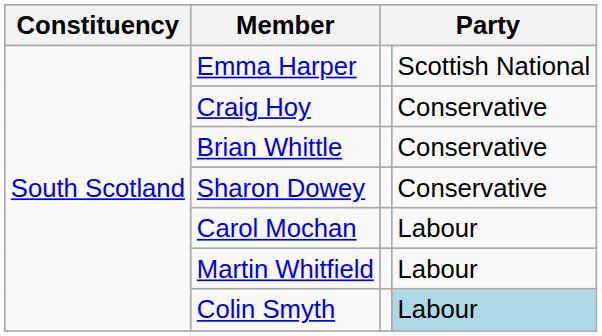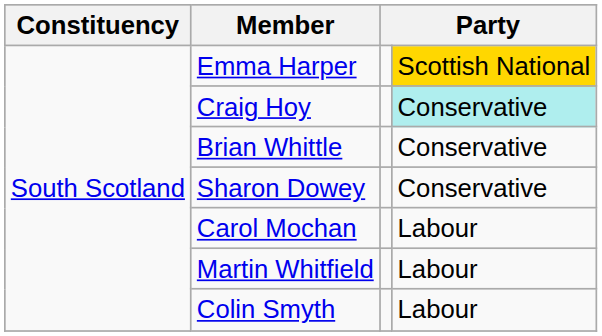(494, 66) no background -> (494, 66) gold background
(472, 107) no background -> (472, 107) paleturquoise background
(438, 310) lightblue background -> (438, 310) no background
